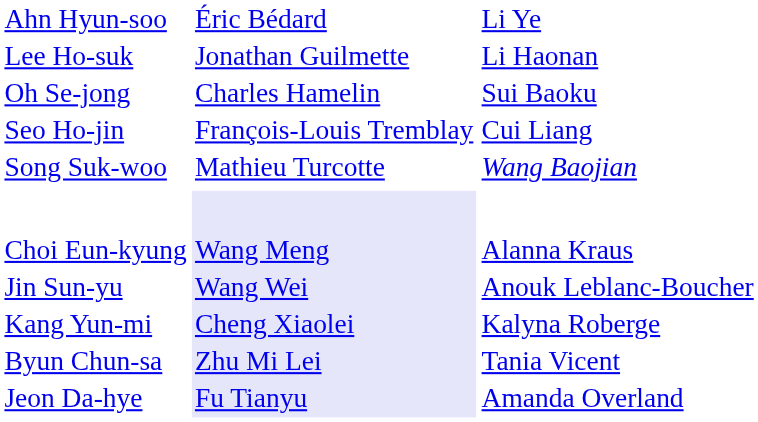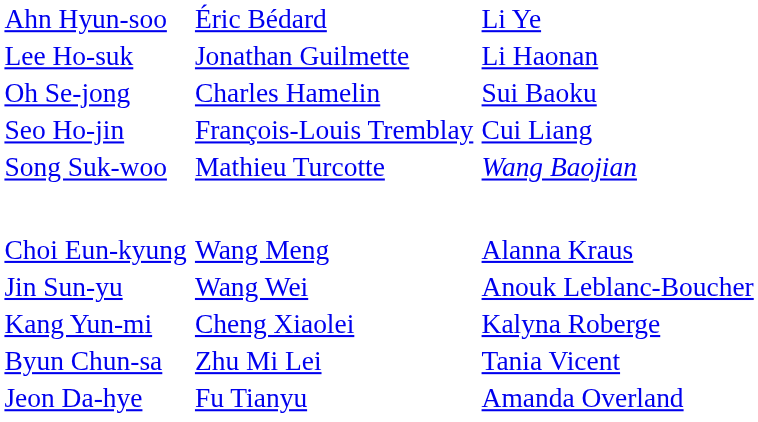(275, 324) lavender background -> (275, 324) no background
